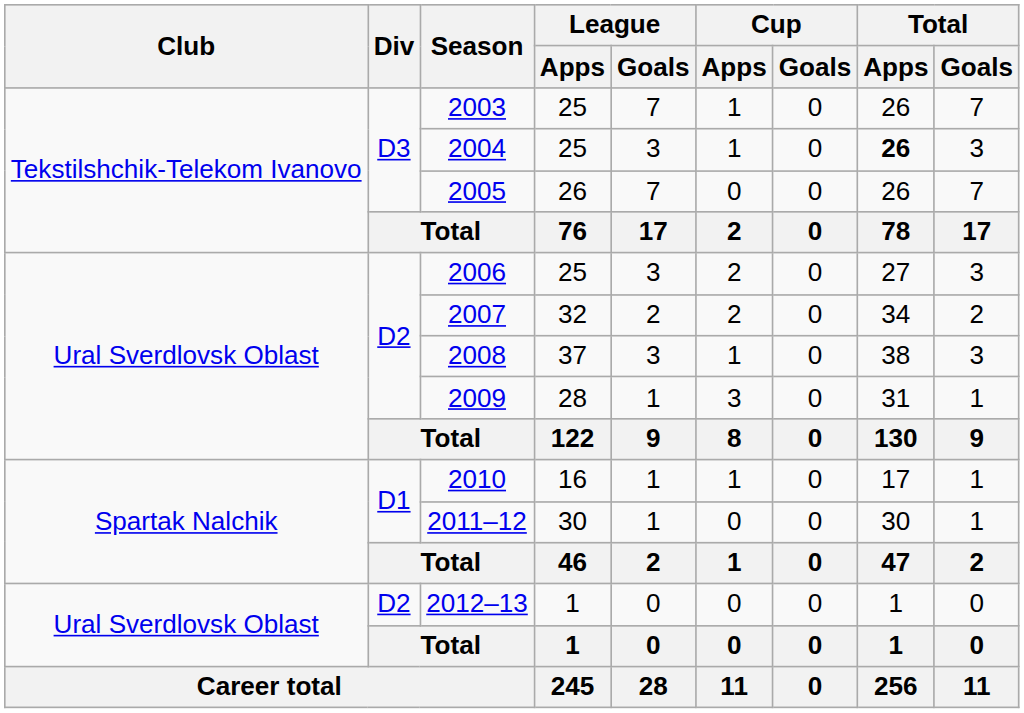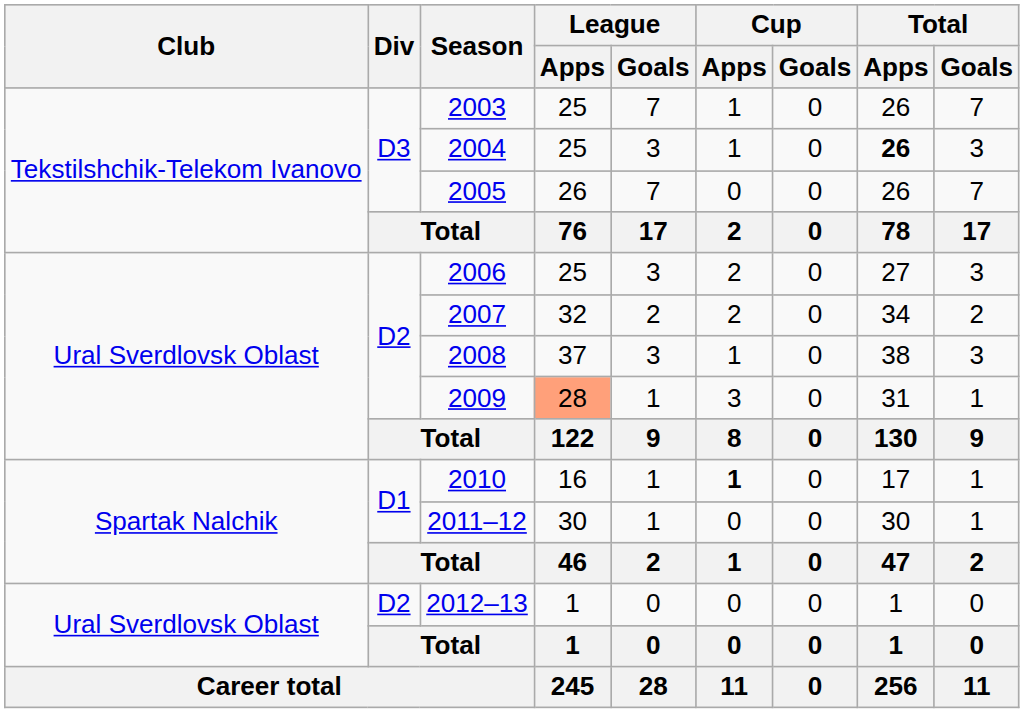(572, 397) no background -> (572, 397) lightsalmon background
(734, 480) normal -> (734, 480) bold
